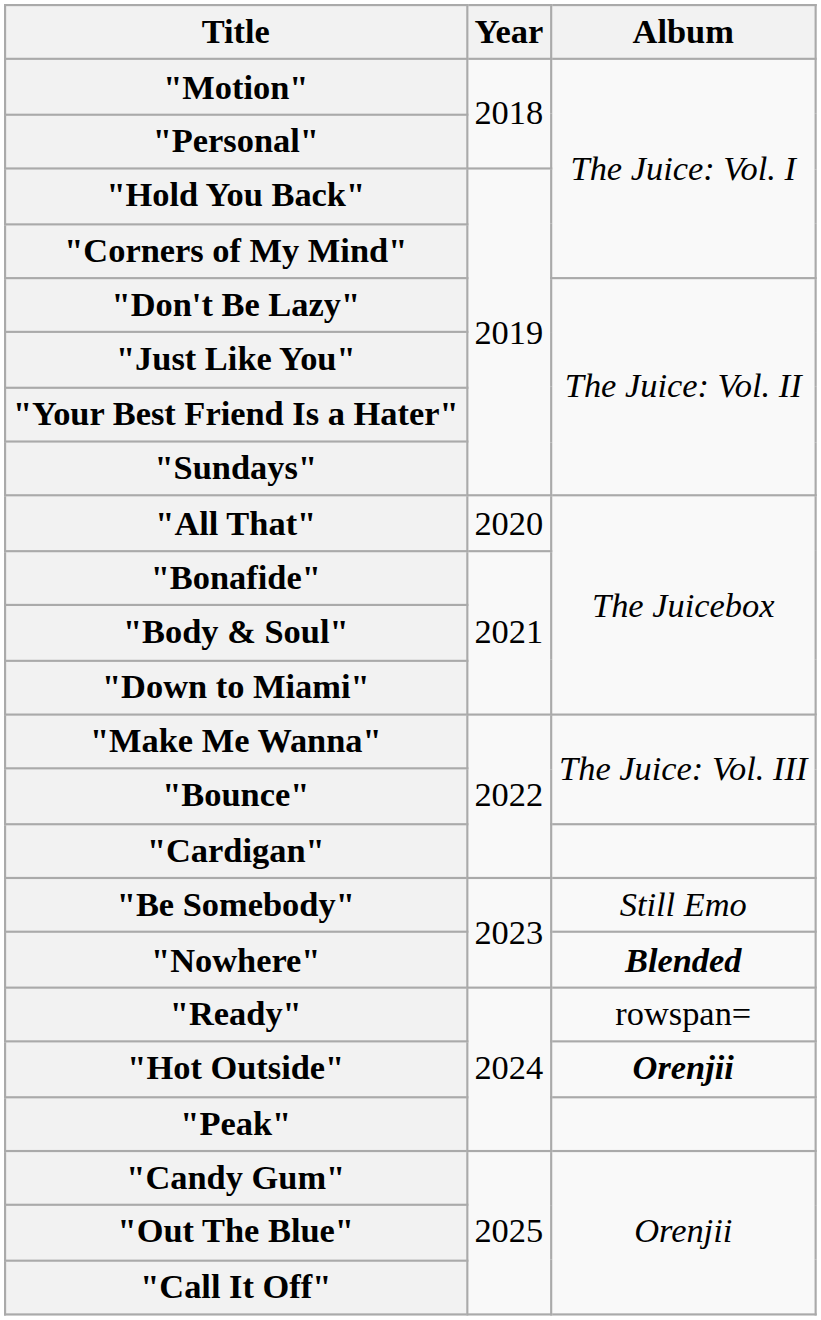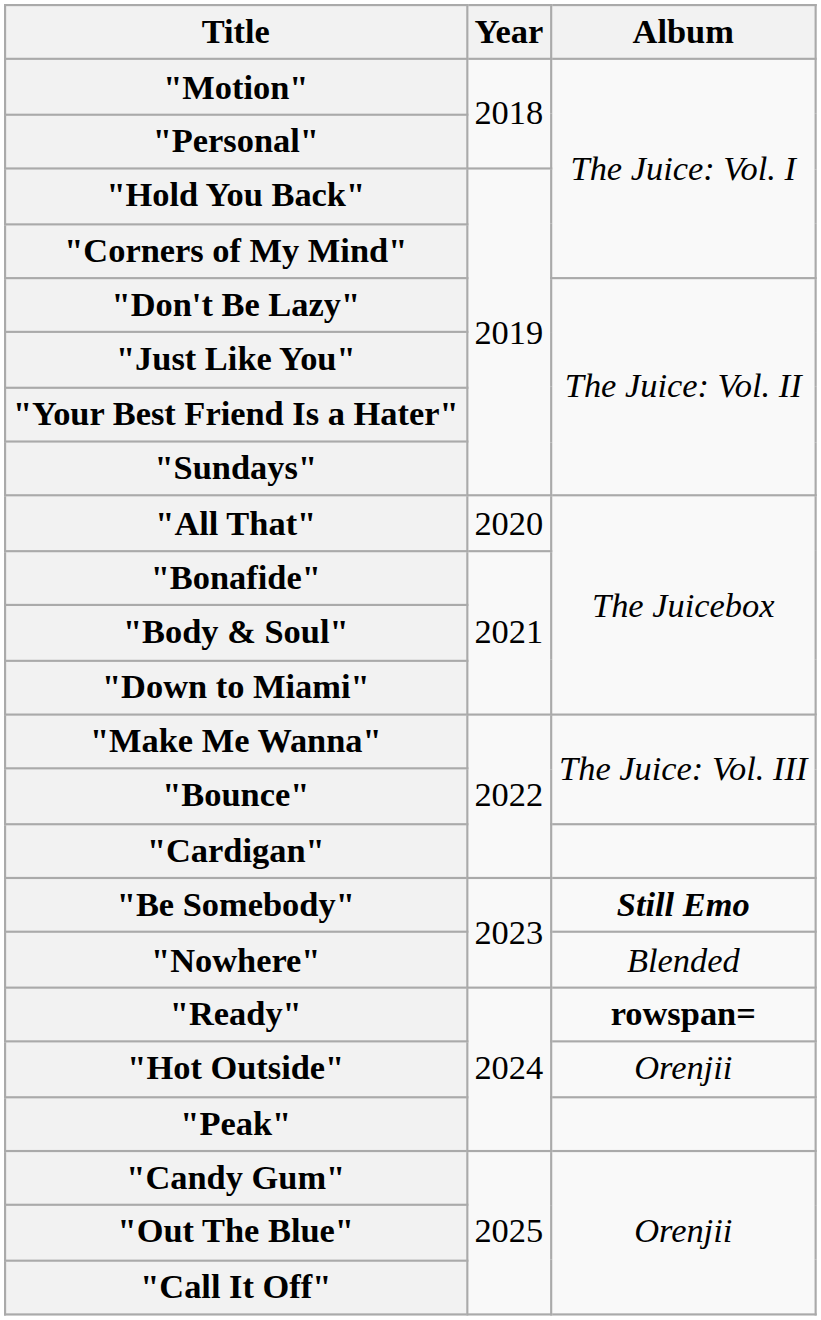(683, 904) normal -> (683, 904) bold
(683, 959) bold -> (683, 959) normal
(683, 1013) normal -> (683, 1013) bold
(683, 1068) bold -> (683, 1068) normal
